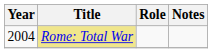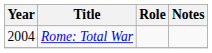(87, 36) khaki background -> (87, 36) no background
